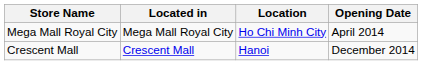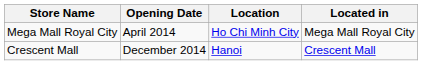columns swapped: (373, 13) <-> (178, 13)
